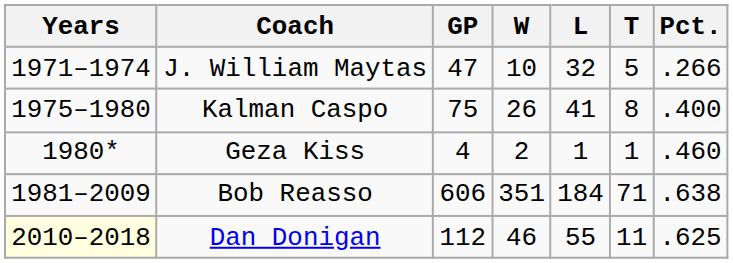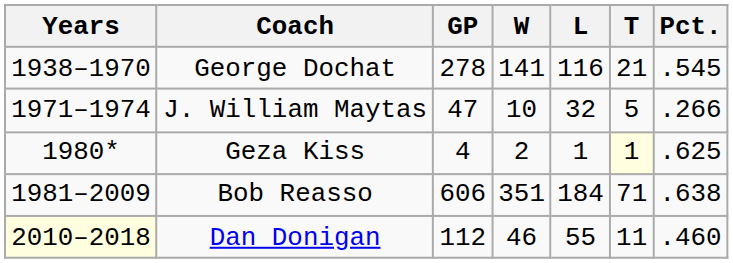+ row: (295, 68)
- row: (295, 110)
(632, 153) no background -> (632, 153) lightyellow background
(691, 153) .460 -> (691, 153) .625
(691, 237) .625 -> (691, 237) .460
